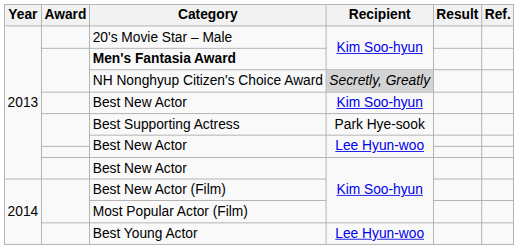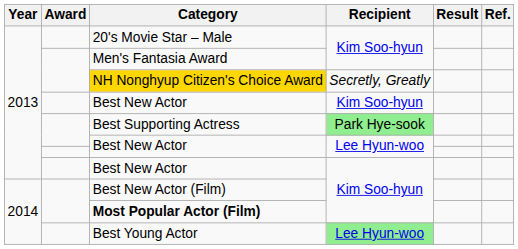(164, 59) bold -> (160, 59) normal
(208, 80) no background -> (208, 80) gold background
(380, 80) lightgrey background -> (380, 80) no background
(380, 124) no background -> (380, 124) lightgreen background
(170, 211) normal -> (177, 211) bold
(380, 233) no background -> (380, 233) lightgreen background
